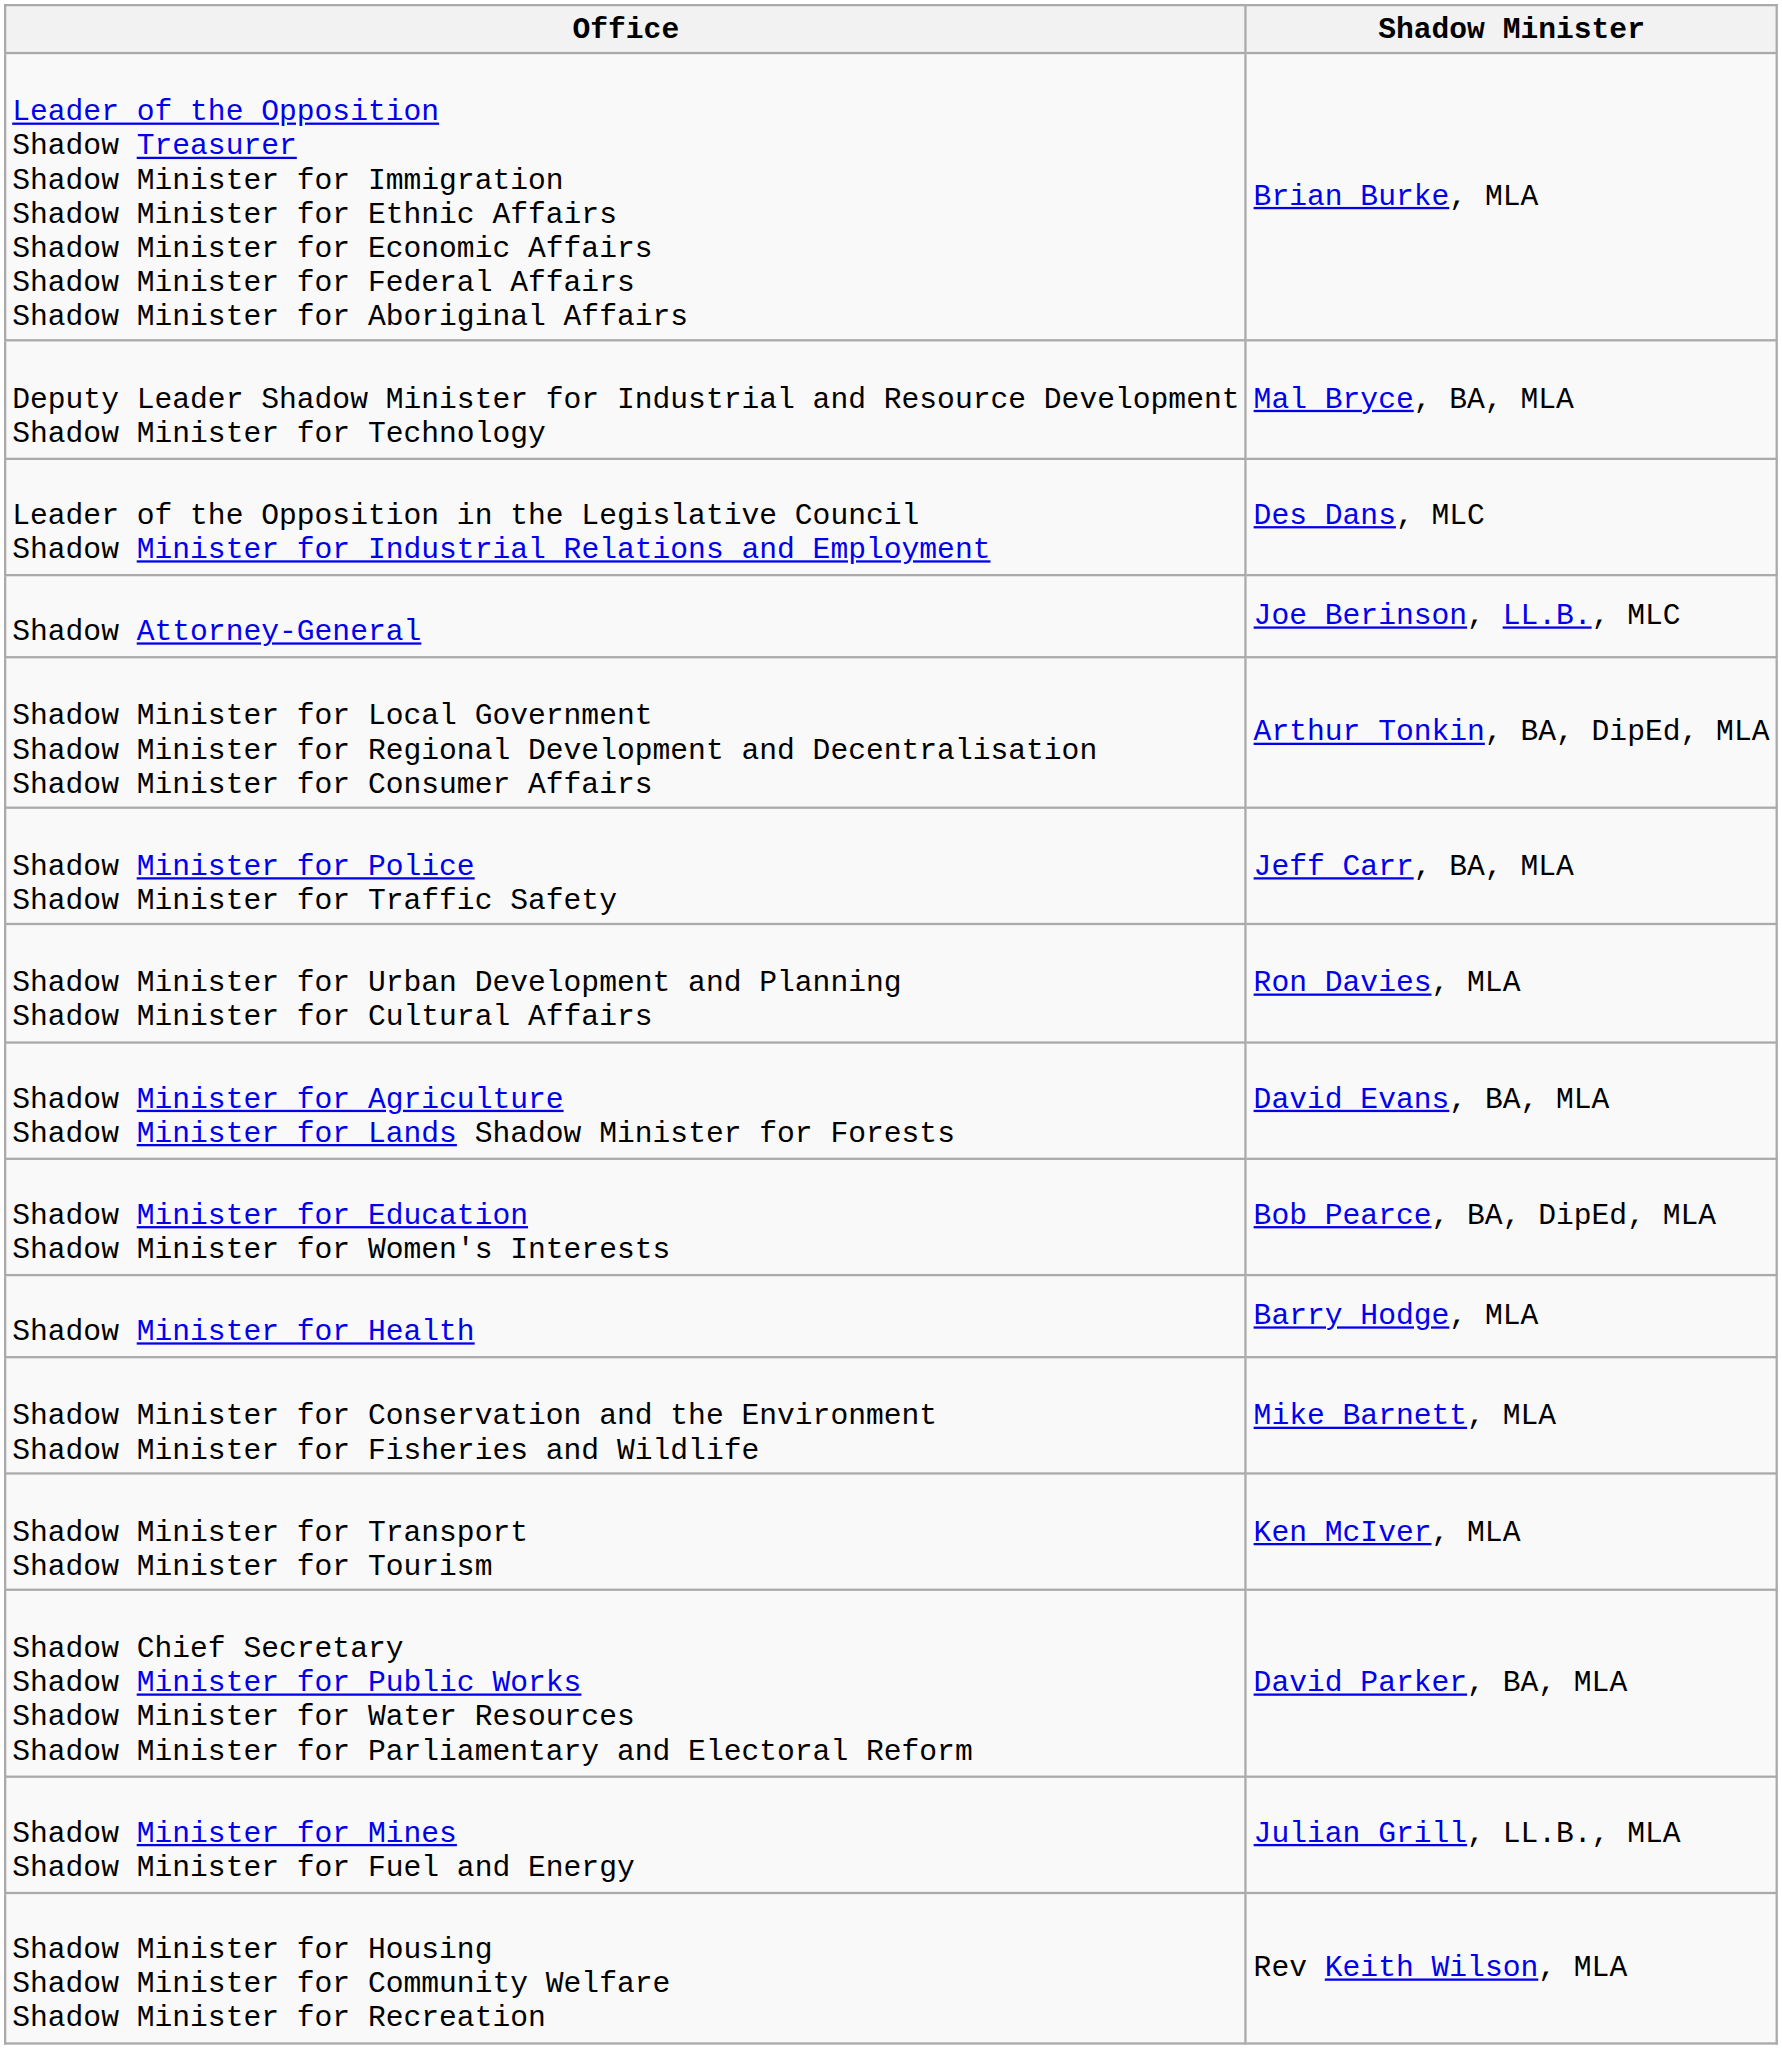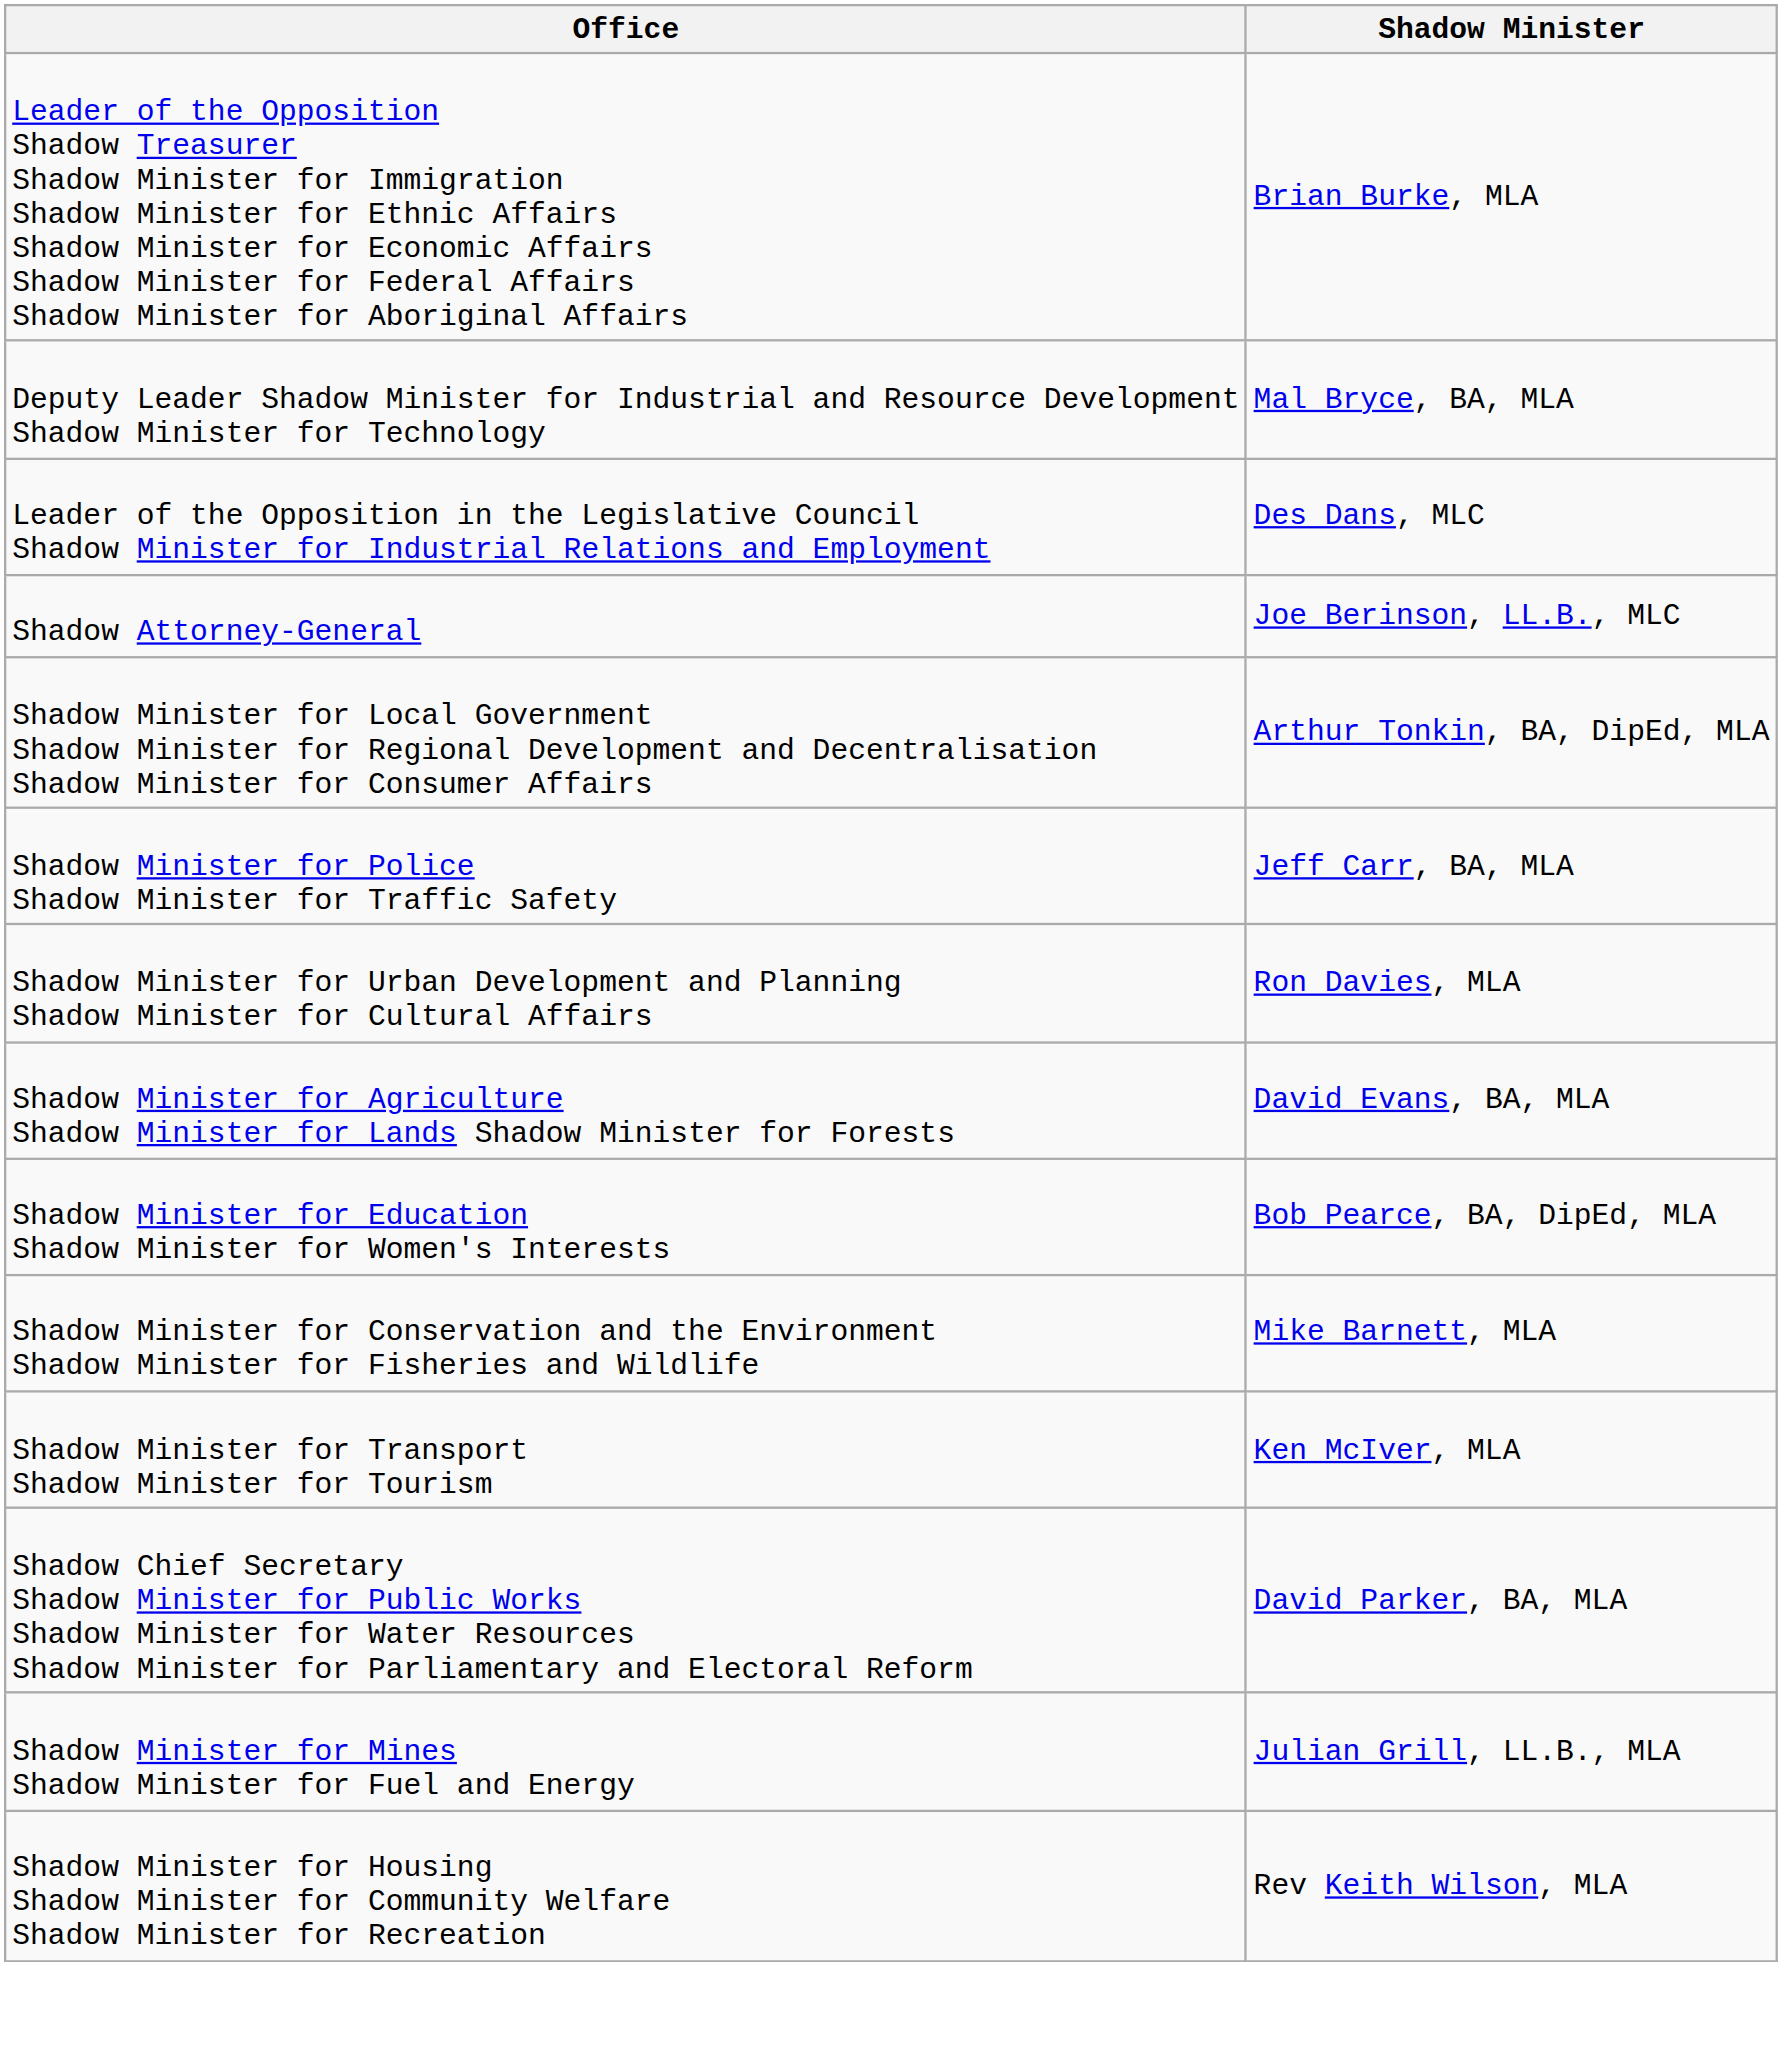- row: (243, 1333)
